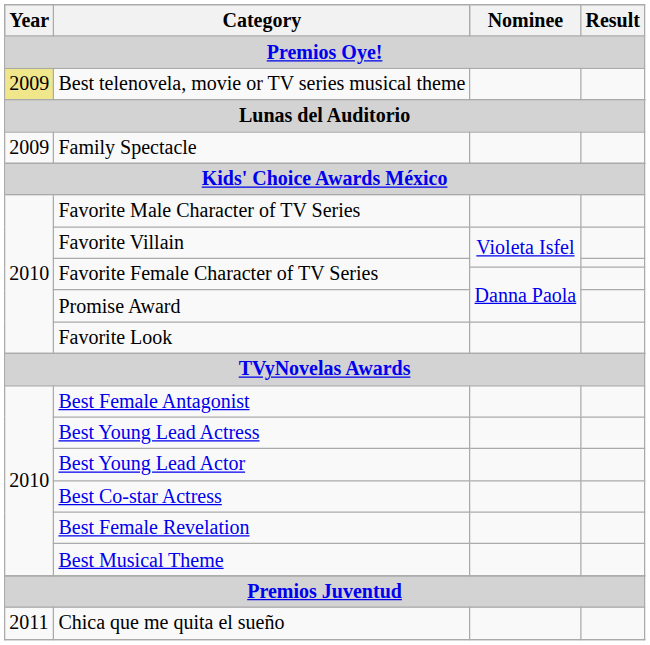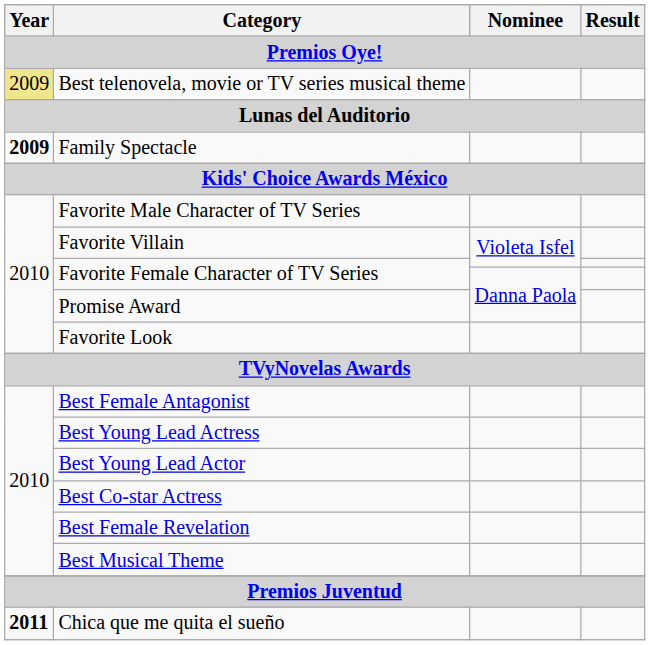(29, 147) normal -> (29, 147) bold
(29, 623) normal -> (29, 623) bold
